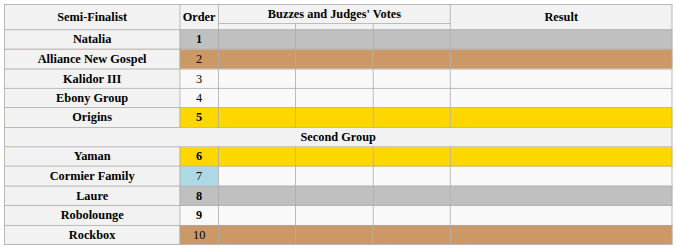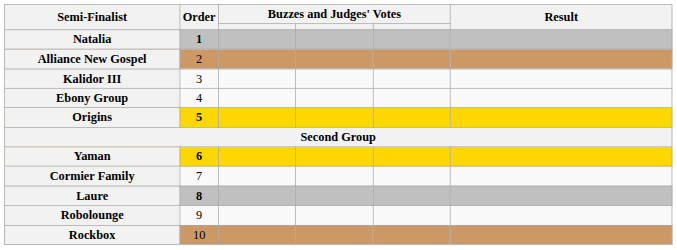(199, 176) lightblue background -> (199, 176) no background
(199, 215) bold -> (199, 215) normal
